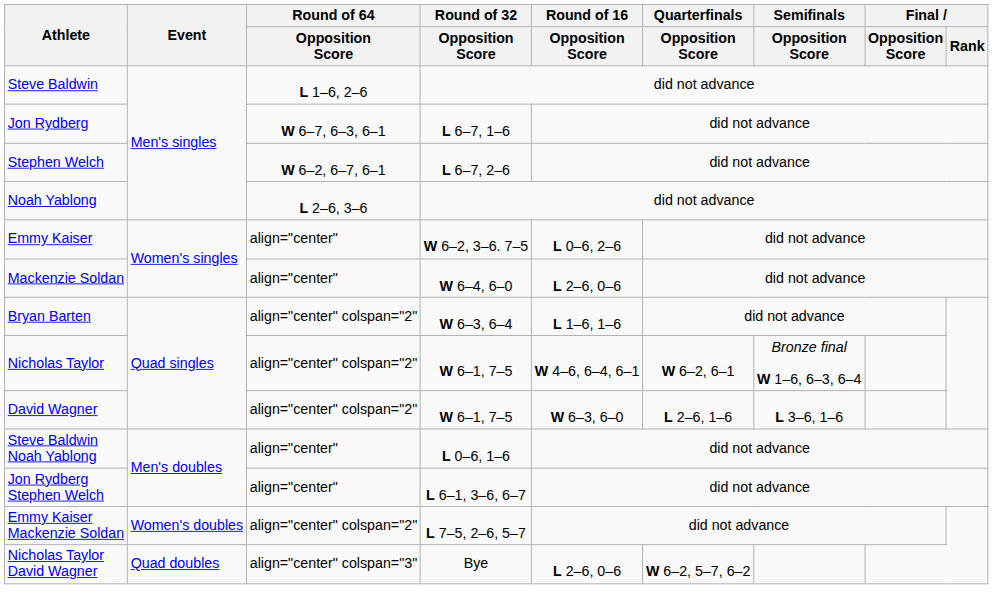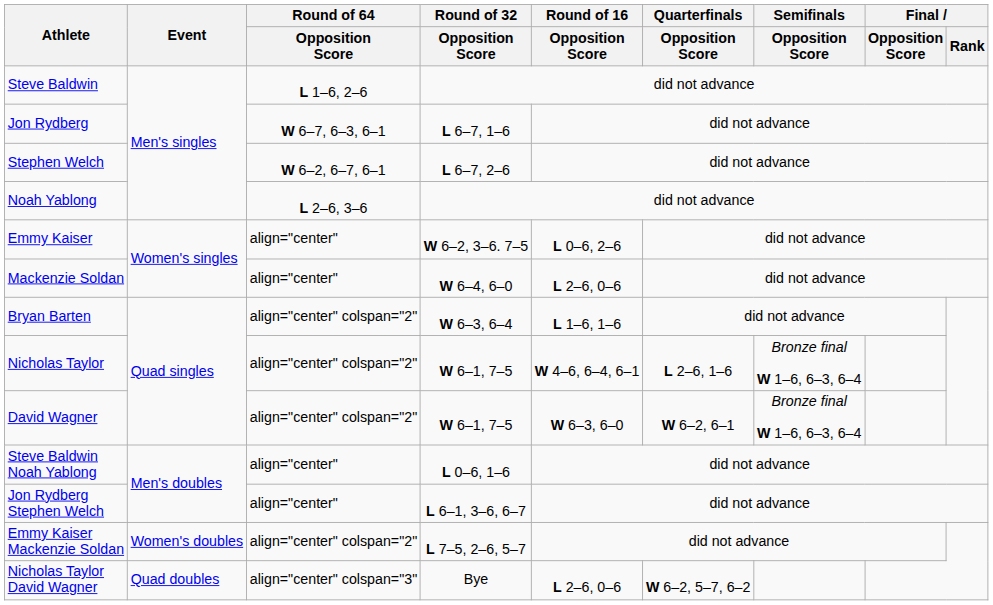(698, 371) W 6–2, 6–1 -> (698, 371) L 2–6, 1–6
(698, 417) L 2–6, 1–6 -> (698, 425) W 6–2, 6–1
(809, 417) L 3–6, 1–6 -> (809, 417) Bronze final W 1–6, 6–3, 6–4
